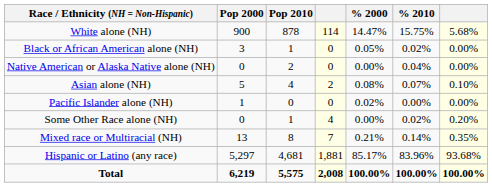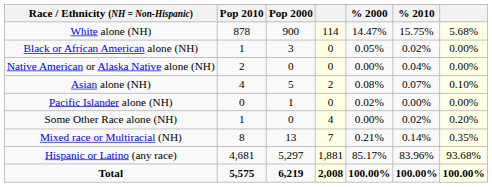columns swapped: (242, 13) <-> (291, 13)
